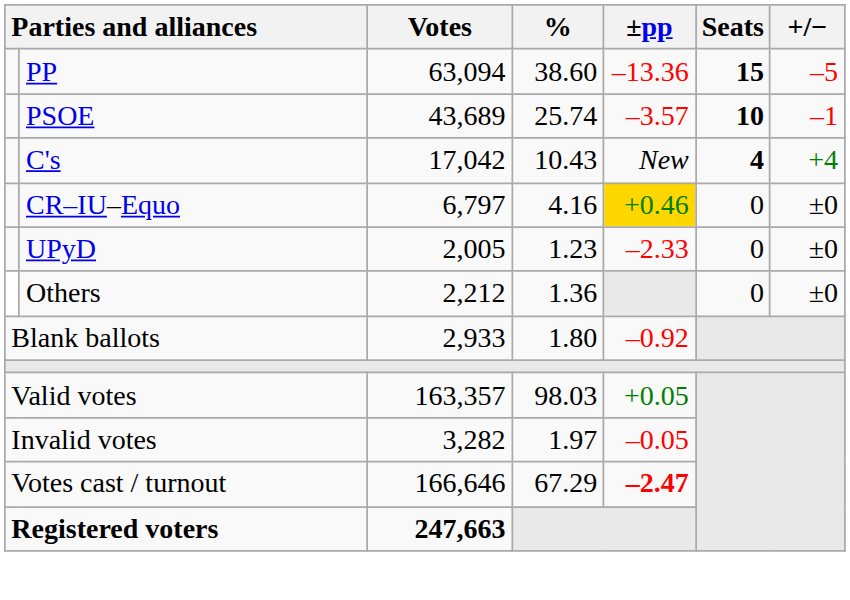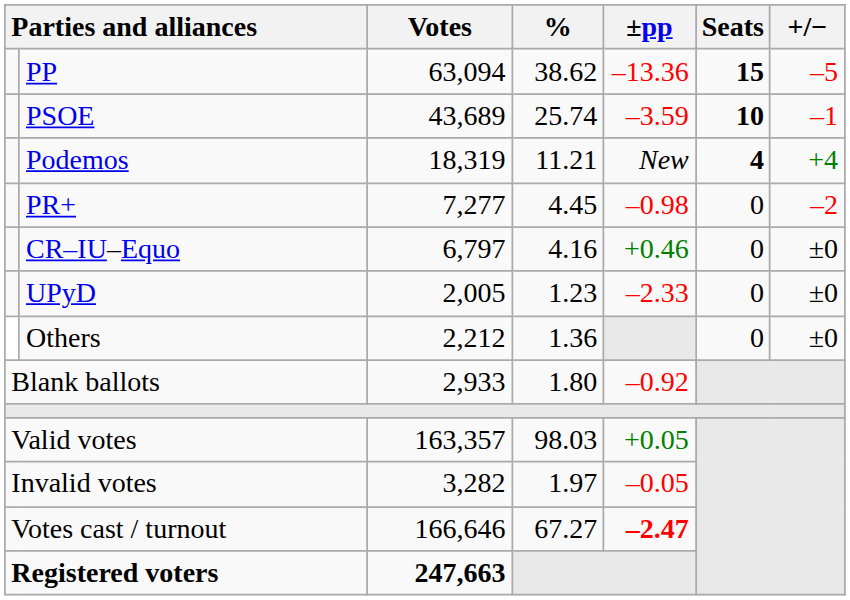(566, 71) 38.60 -> (566, 71) 38.62
(657, 115) –3.57 -> (657, 115) –3.59
+ row: (77, 159)
- row: (43, 159)
+ row: (51, 204)
(656, 204) gold background -> (656, 248) no background
(566, 483) 67.29 -> (566, 528) 67.27
